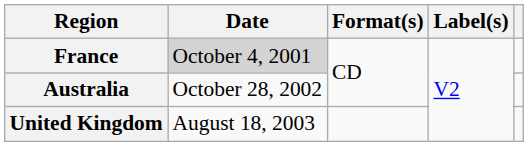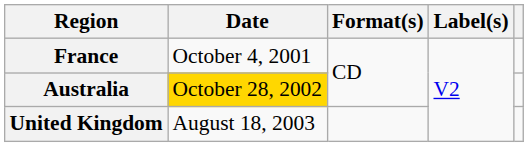(242, 55) lightgrey background -> (242, 55) no background
(247, 89) no background -> (247, 89) gold background
